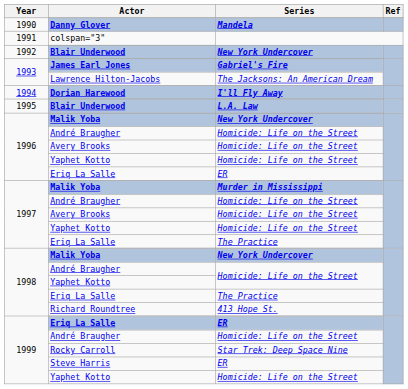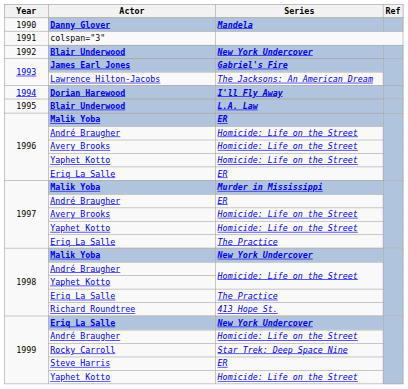(265, 120) New York Undercover -> (223, 120) ER
(288, 201) Homicide: Life on the Street -> (223, 201) ER
(223, 323) ER -> (265, 323) New York Undercover
